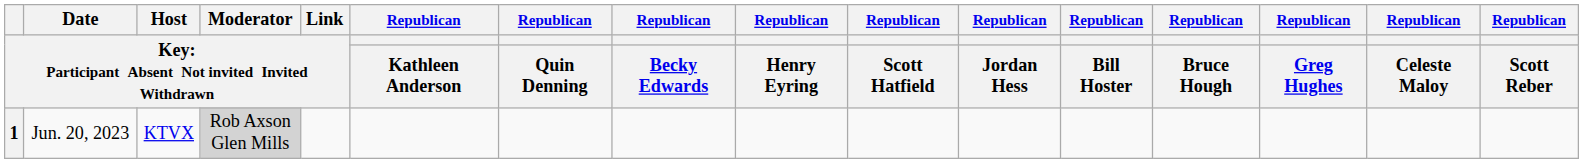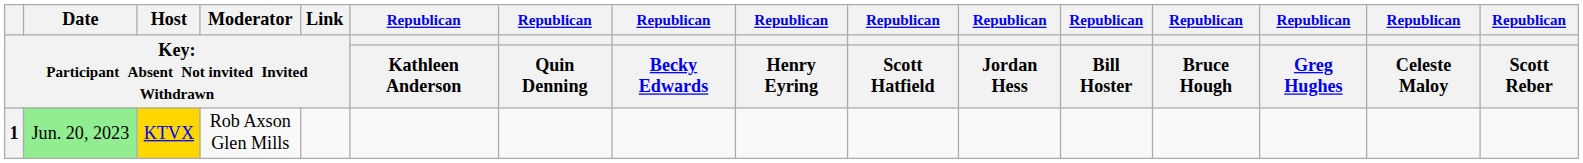(80, 133) no background -> (80, 133) lightgreen background
(169, 133) no background -> (169, 133) gold background
(250, 133) lightgrey background -> (250, 133) no background
